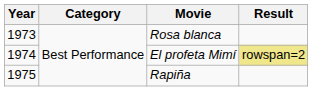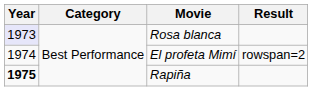(22, 34) no background -> (22, 34) lavender background
(274, 55) khaki background -> (274, 55) no background
(22, 75) normal -> (22, 75) bold
